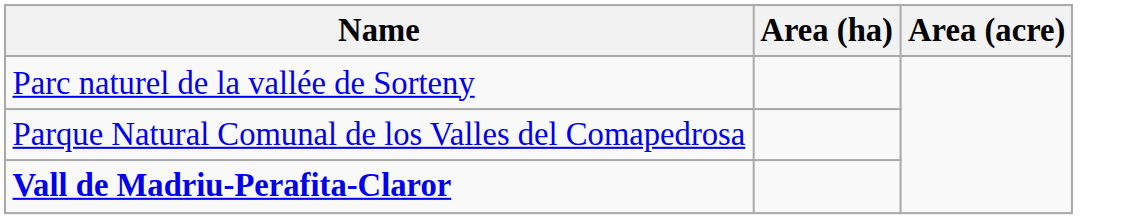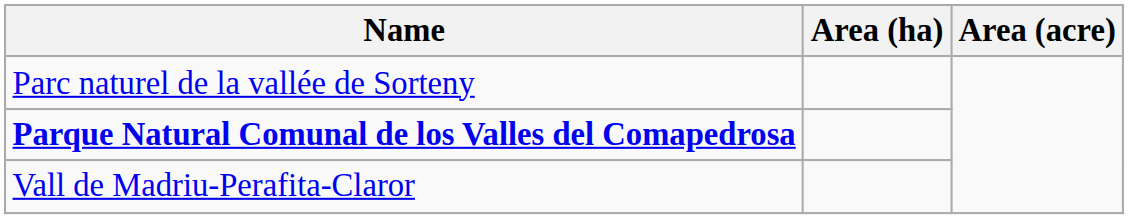(379, 133) normal -> (404, 133) bold
(232, 185) bold -> (214, 185) normal
